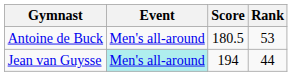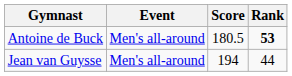(268, 37) normal -> (268, 37) bold
(157, 60) paleturquoise background -> (157, 60) no background
